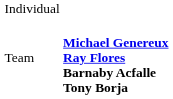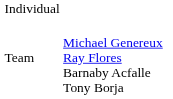(116, 65) bold -> (113, 65) normal
